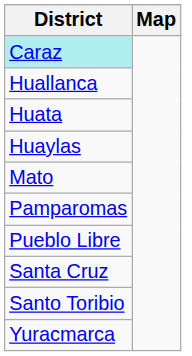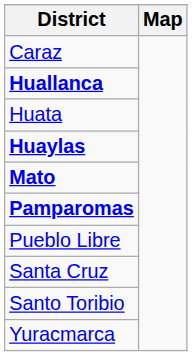(36, 51) paleturquoise background -> (36, 51) no background
(53, 83) normal -> (56, 83) bold
(45, 146) normal -> (47, 146) bold
(31, 177) normal -> (32, 177) bold
(68, 209) normal -> (72, 209) bold
